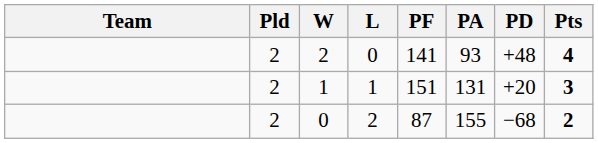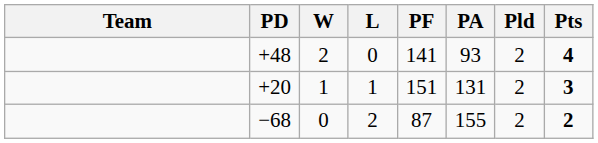columns swapped: (275, 21) <-> (519, 21)
